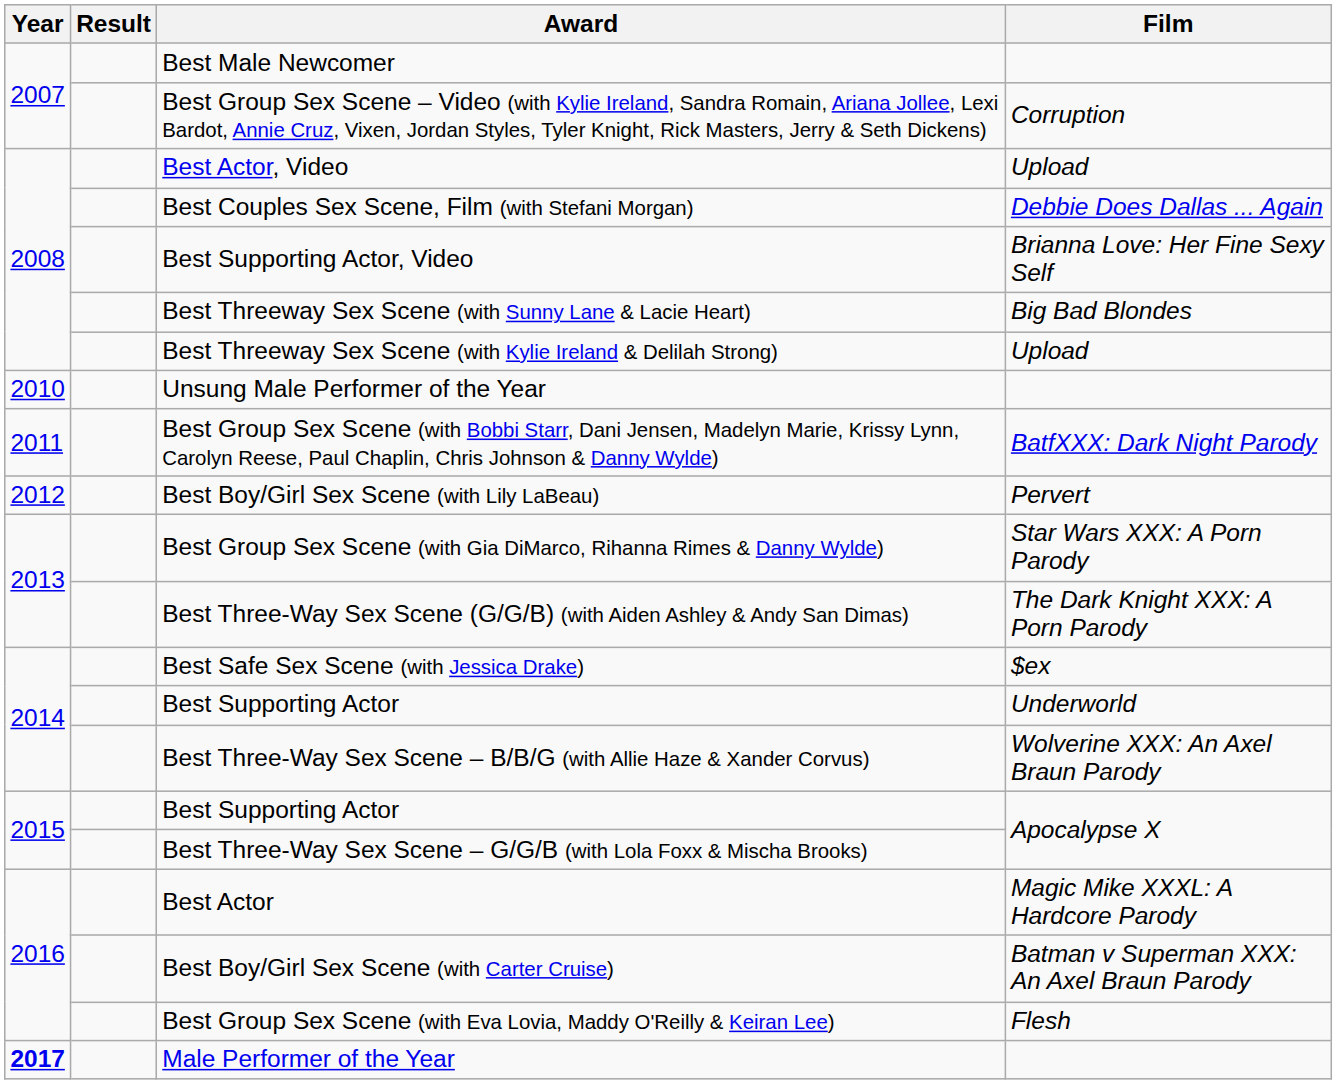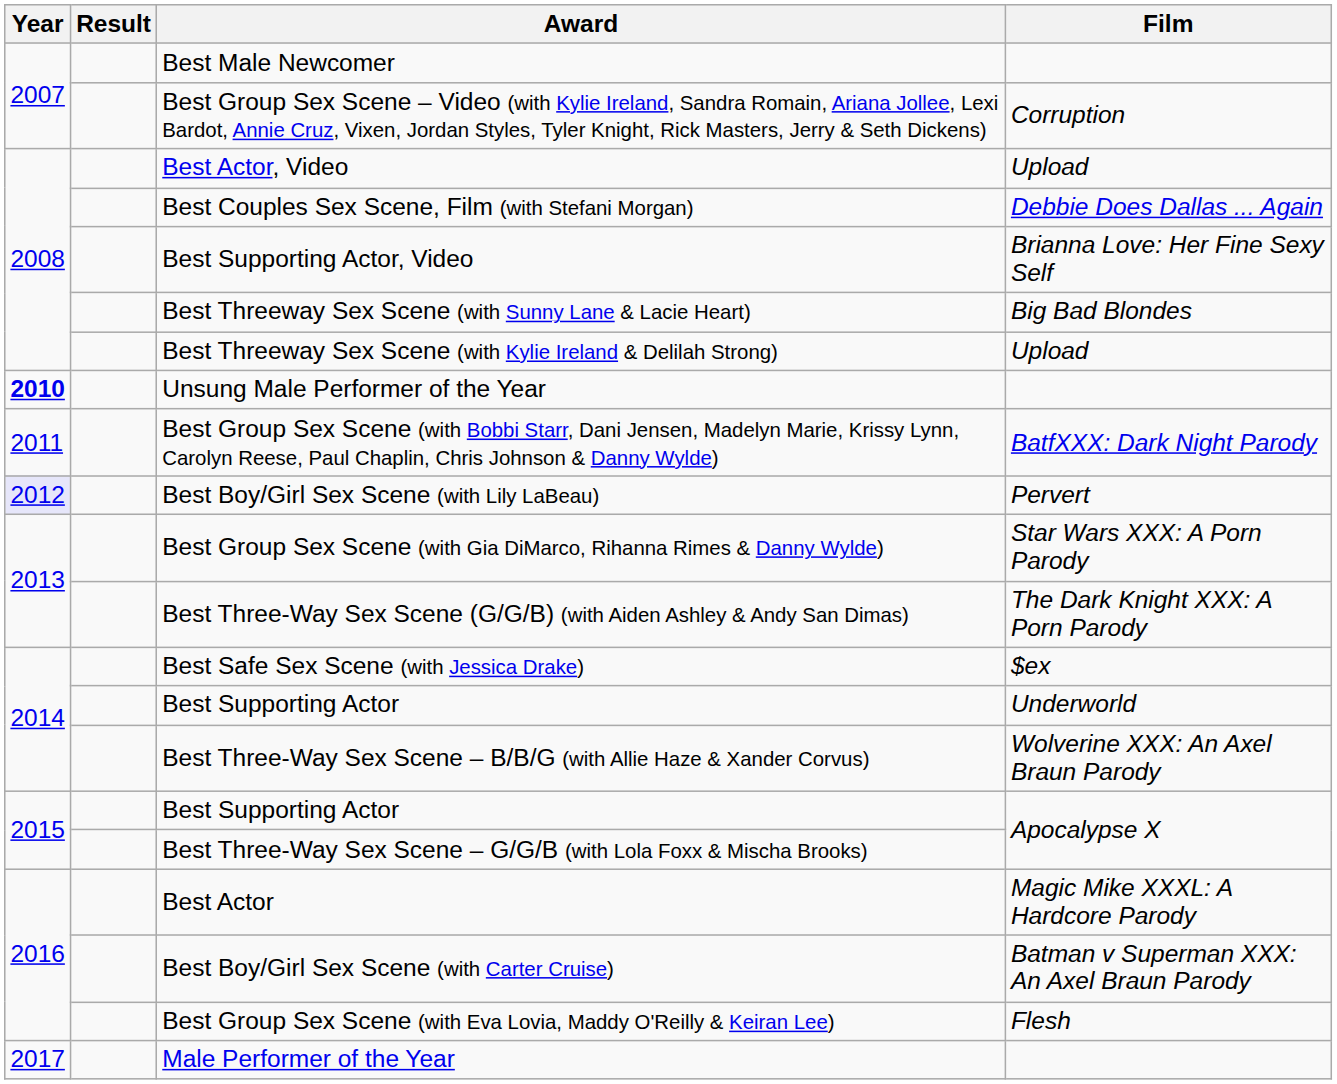(38, 389) normal -> (38, 389) bold
(38, 494) no background -> (38, 494) lavender background
(38, 1059) bold -> (38, 1059) normal
